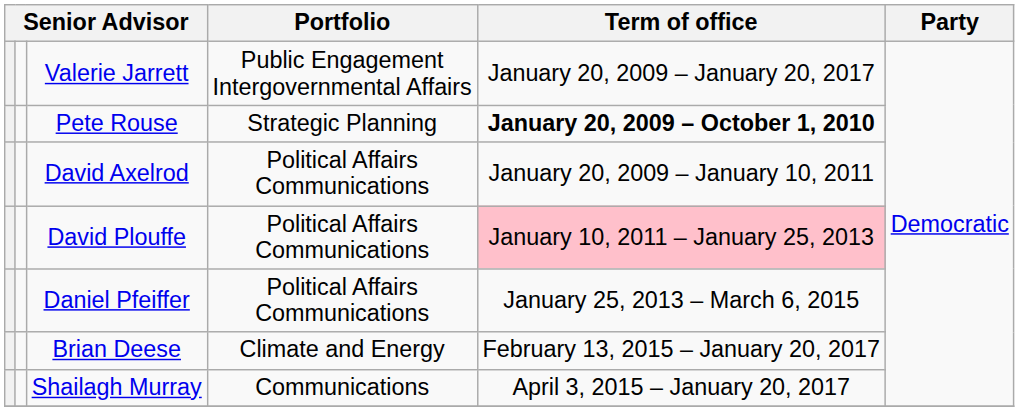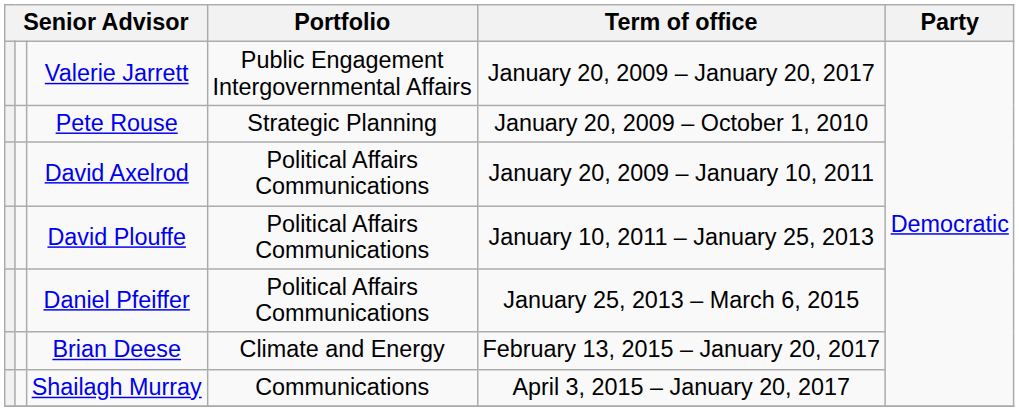(681, 123) bold -> (681, 123) normal
(681, 236) pink background -> (681, 236) no background
